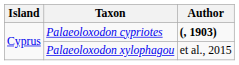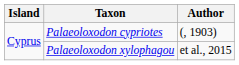(198, 32) bold -> (198, 32) normal
